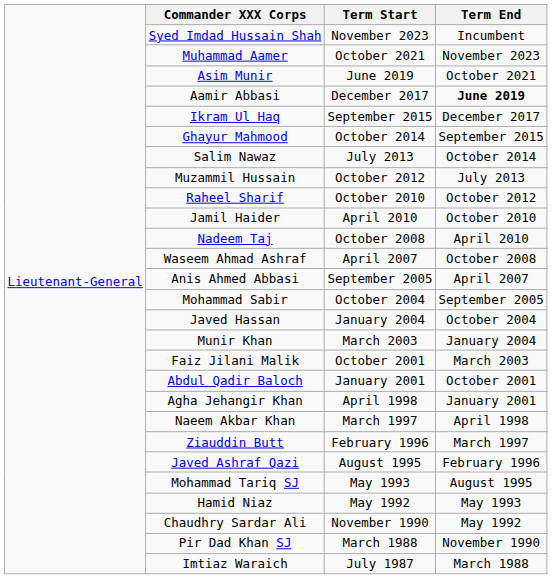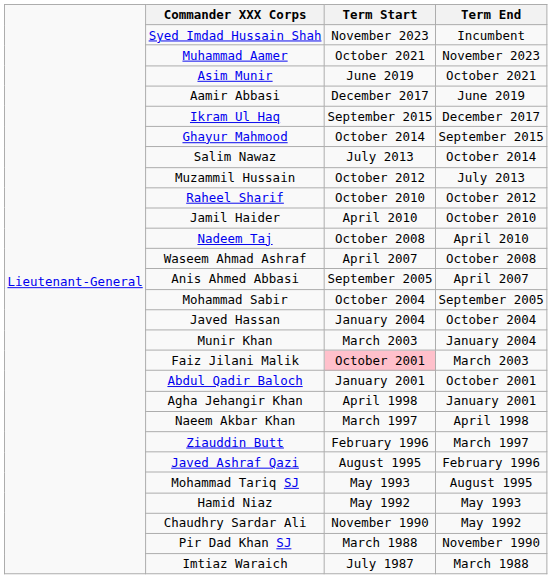(491, 96) bold -> (491, 96) normal
(380, 360) no background -> (380, 360) pink background
